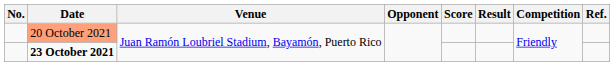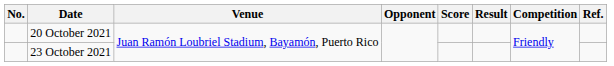(71, 33) lightsalmon background -> (71, 33) no background
(72, 52) bold -> (71, 52) normal
